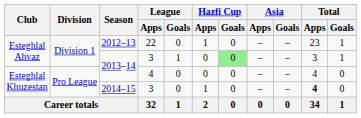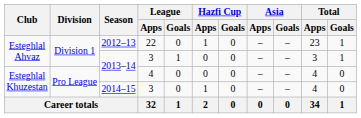(233, 58) lightgreen background -> (233, 58) no background
(315, 89) bold -> (315, 89) normal
